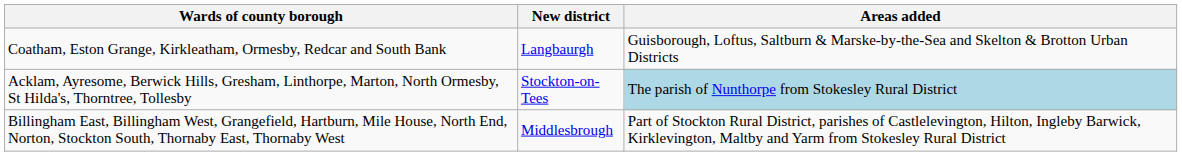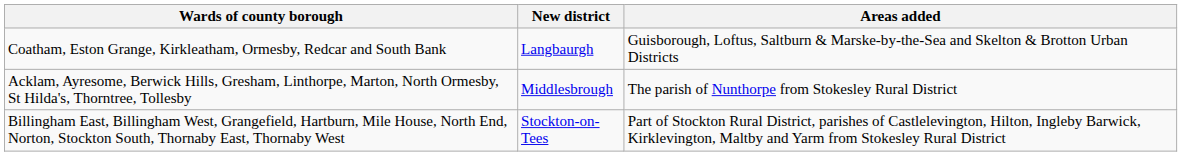(560, 89) Stockton-on-Tees -> (567, 89) Middlesbrough
(793, 89) lightblue background -> (793, 89) no background
(567, 130) Middlesbrough -> (560, 130) Stockton-on-Tees
